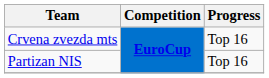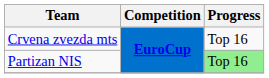(227, 61) no background -> (227, 61) lightgreen background
